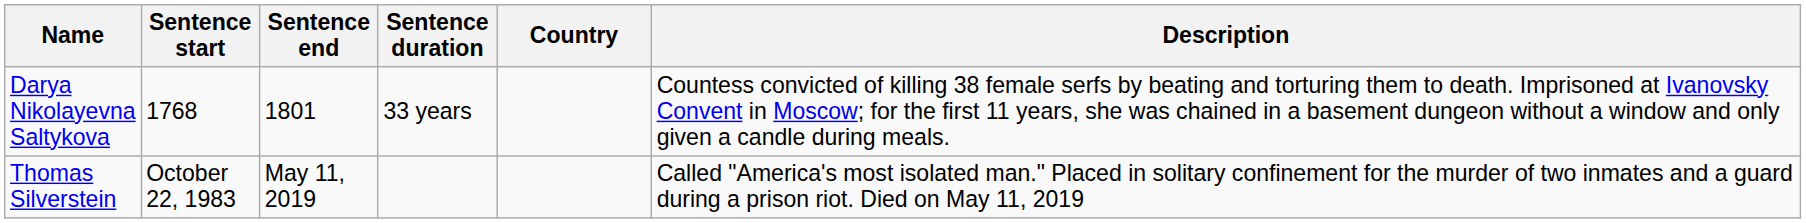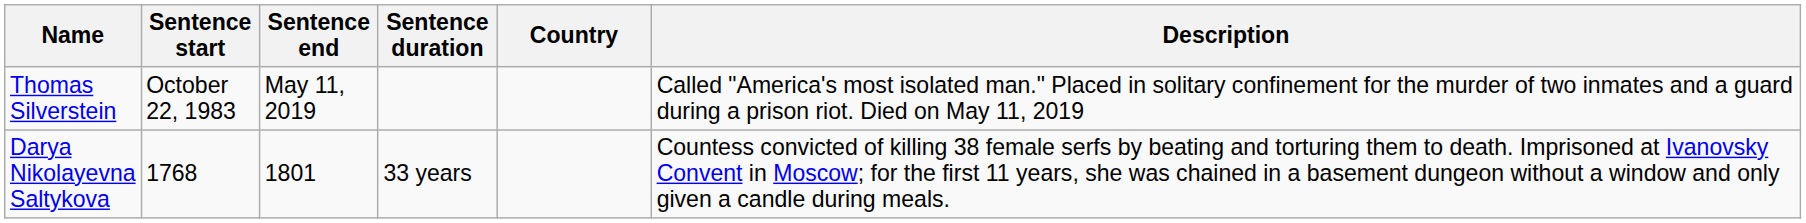rows swapped: (63, 186) <-> (73, 111)
